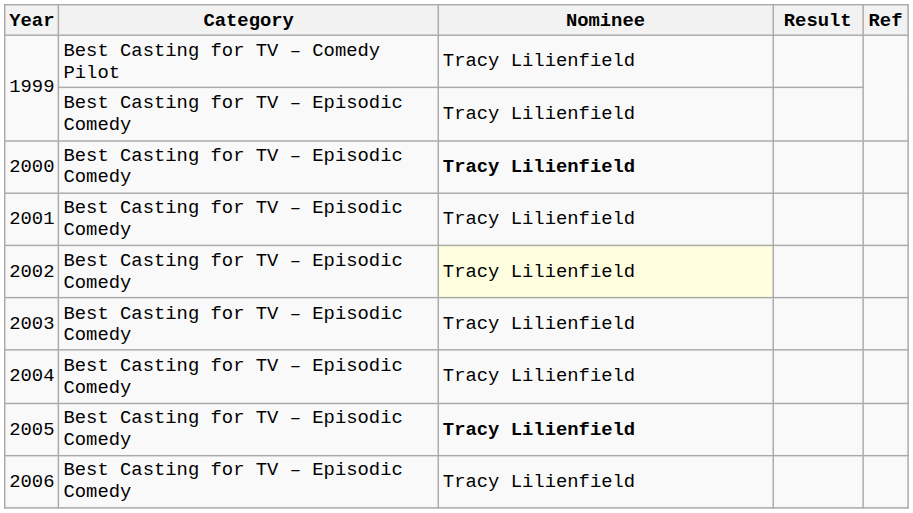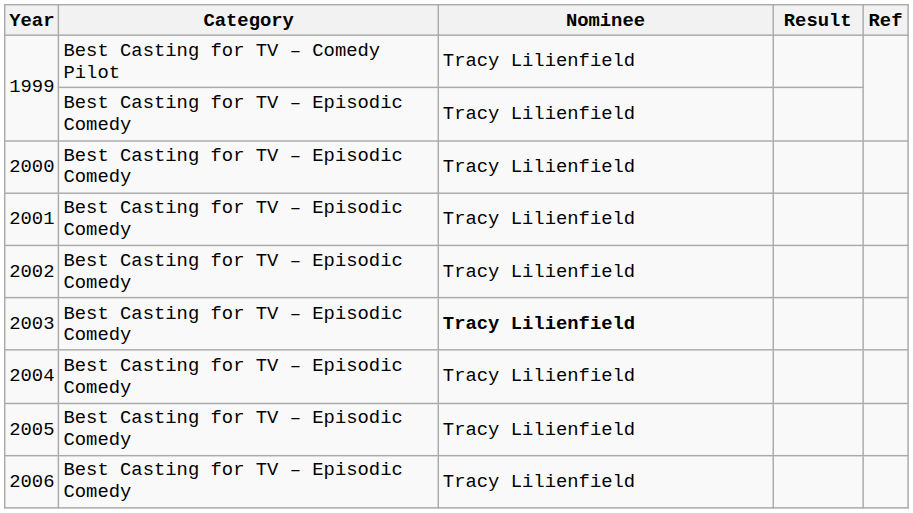(539, 167) bold -> (539, 167) normal
(539, 272) lightyellow background -> (539, 272) no background
(539, 324) normal -> (539, 324) bold
(539, 429) bold -> (539, 429) normal
